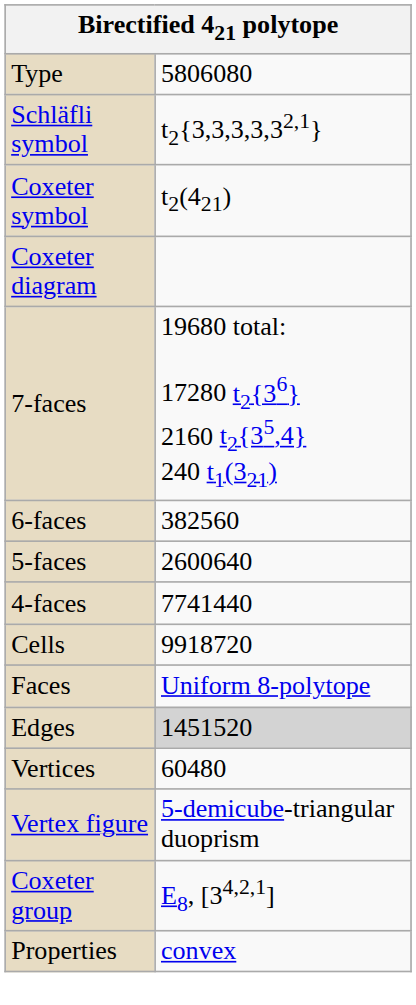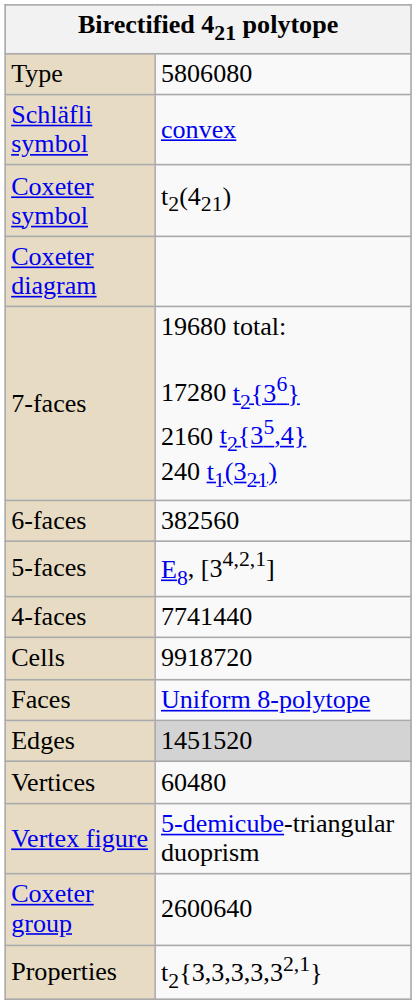(242, 129) t2{3,3,3,3,32,1} -> (199, 129) convex
(207, 561) 2600640 -> (218, 568) E8, [34,2,1]
(218, 895) E8, [34,2,1] -> (207, 909) 2600640
(199, 951) convex -> (242, 971) t2{3,3,3,3,32,1}
